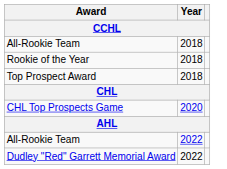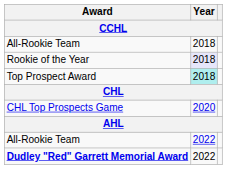(191, 60) no background -> (204, 60) lavender background
(191, 76) no background -> (204, 76) paleturquoise background
(91, 156) normal -> (97, 156) bold
